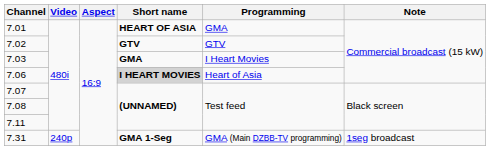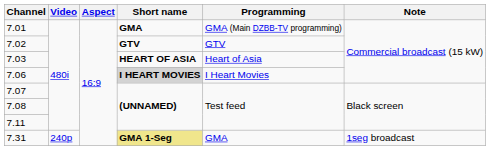(158, 28) HEART OF ASIA -> (131, 28) GMA
(216, 28) GMA -> (273, 28) GMA (Main DZBB-TV programming)
(131, 59) GMA -> (158, 59) HEART OF ASIA
(237, 59) I Heart Movies -> (233, 59) Heart of Asia
(233, 75) Heart of Asia -> (237, 75) I Heart Movies
(146, 138) no background -> (146, 138) khaki background
(273, 138) GMA (Main DZBB-TV programming) -> (216, 138) GMA
